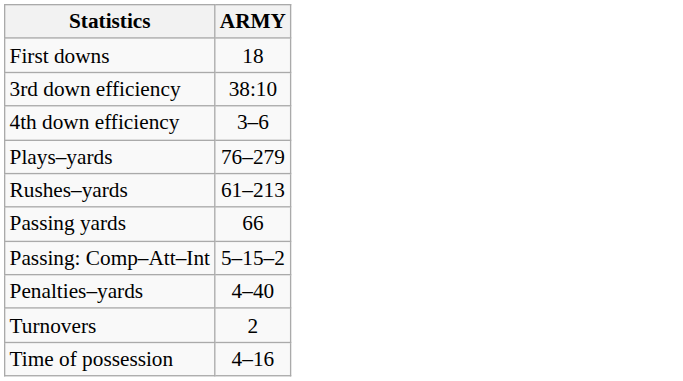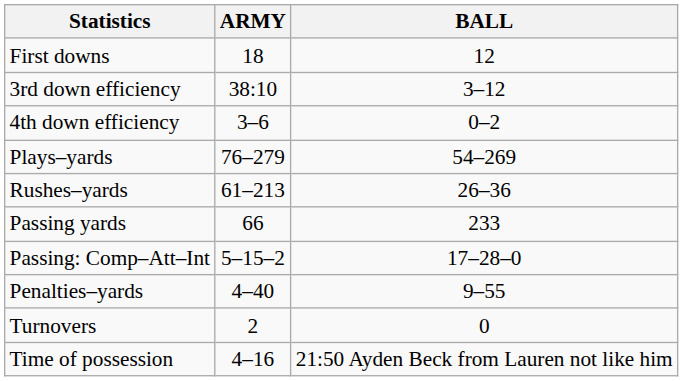+ column: (484, 21)
